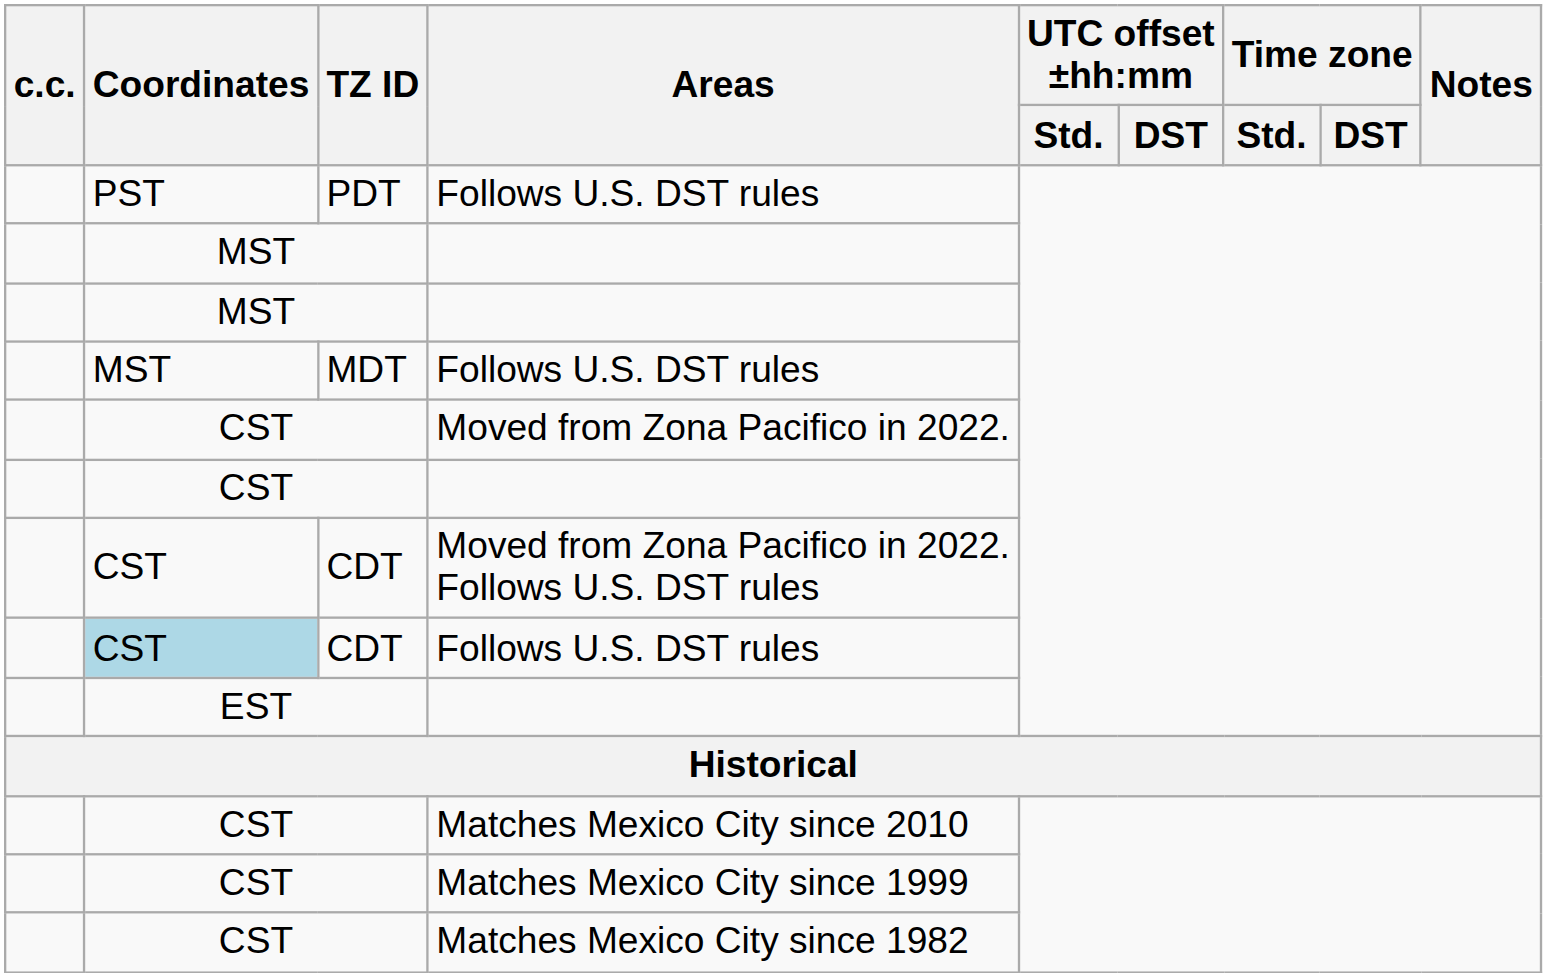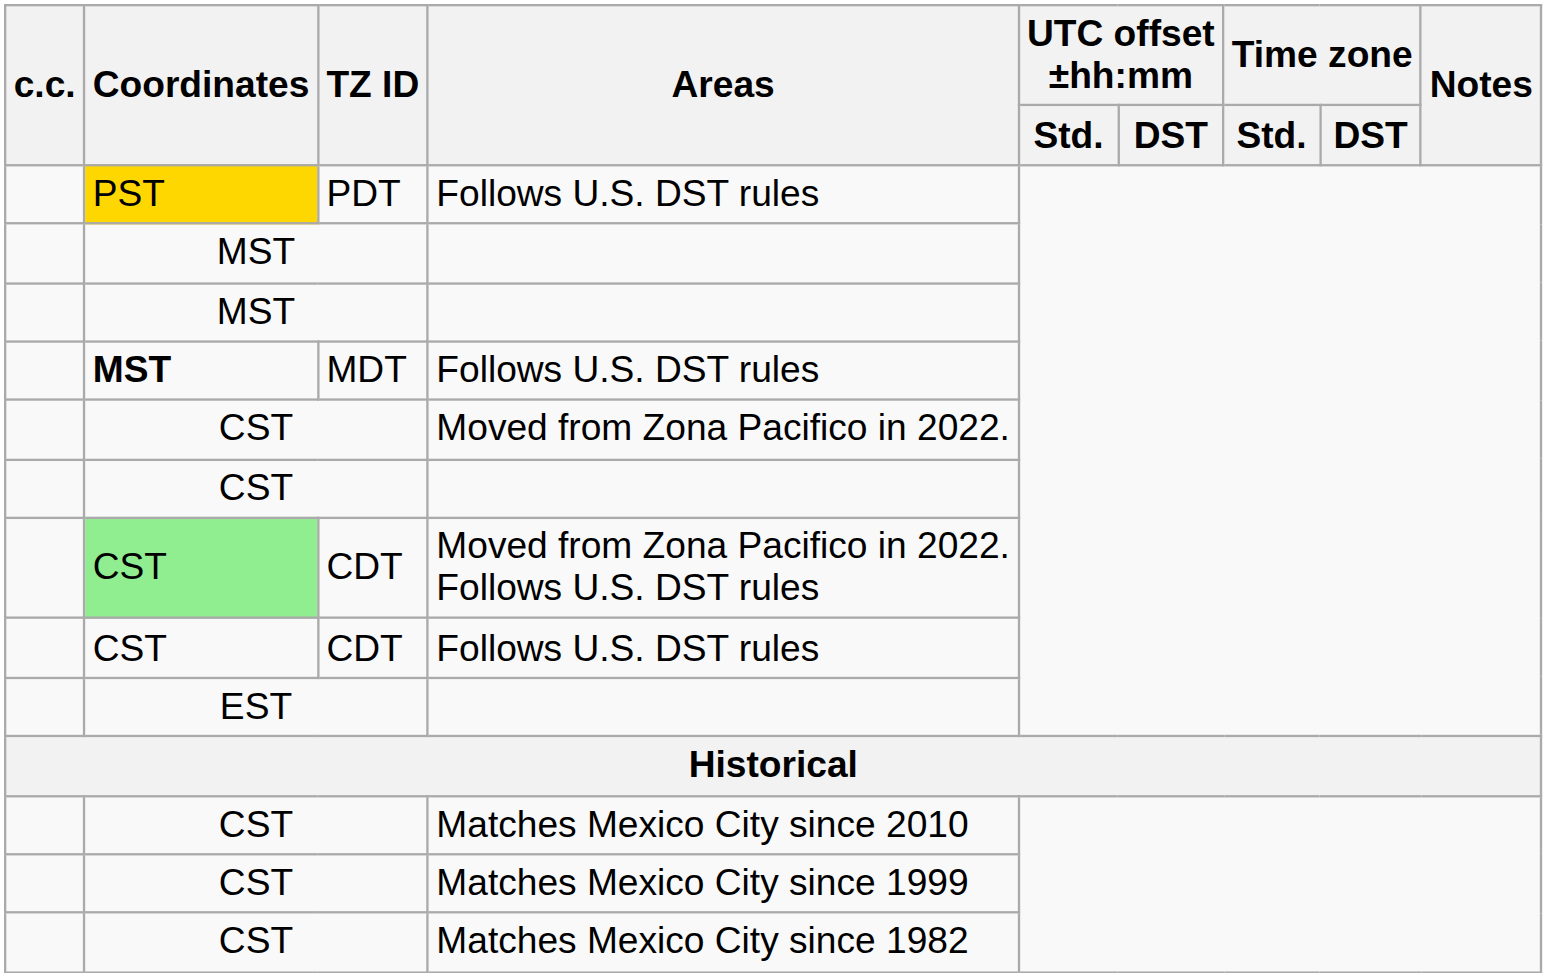(129, 193) no background -> (129, 193) gold background
(132, 370) normal -> (132, 370) bold
(130, 567) no background -> (130, 567) lightgreen background
(130, 647) lightblue background -> (130, 647) no background
